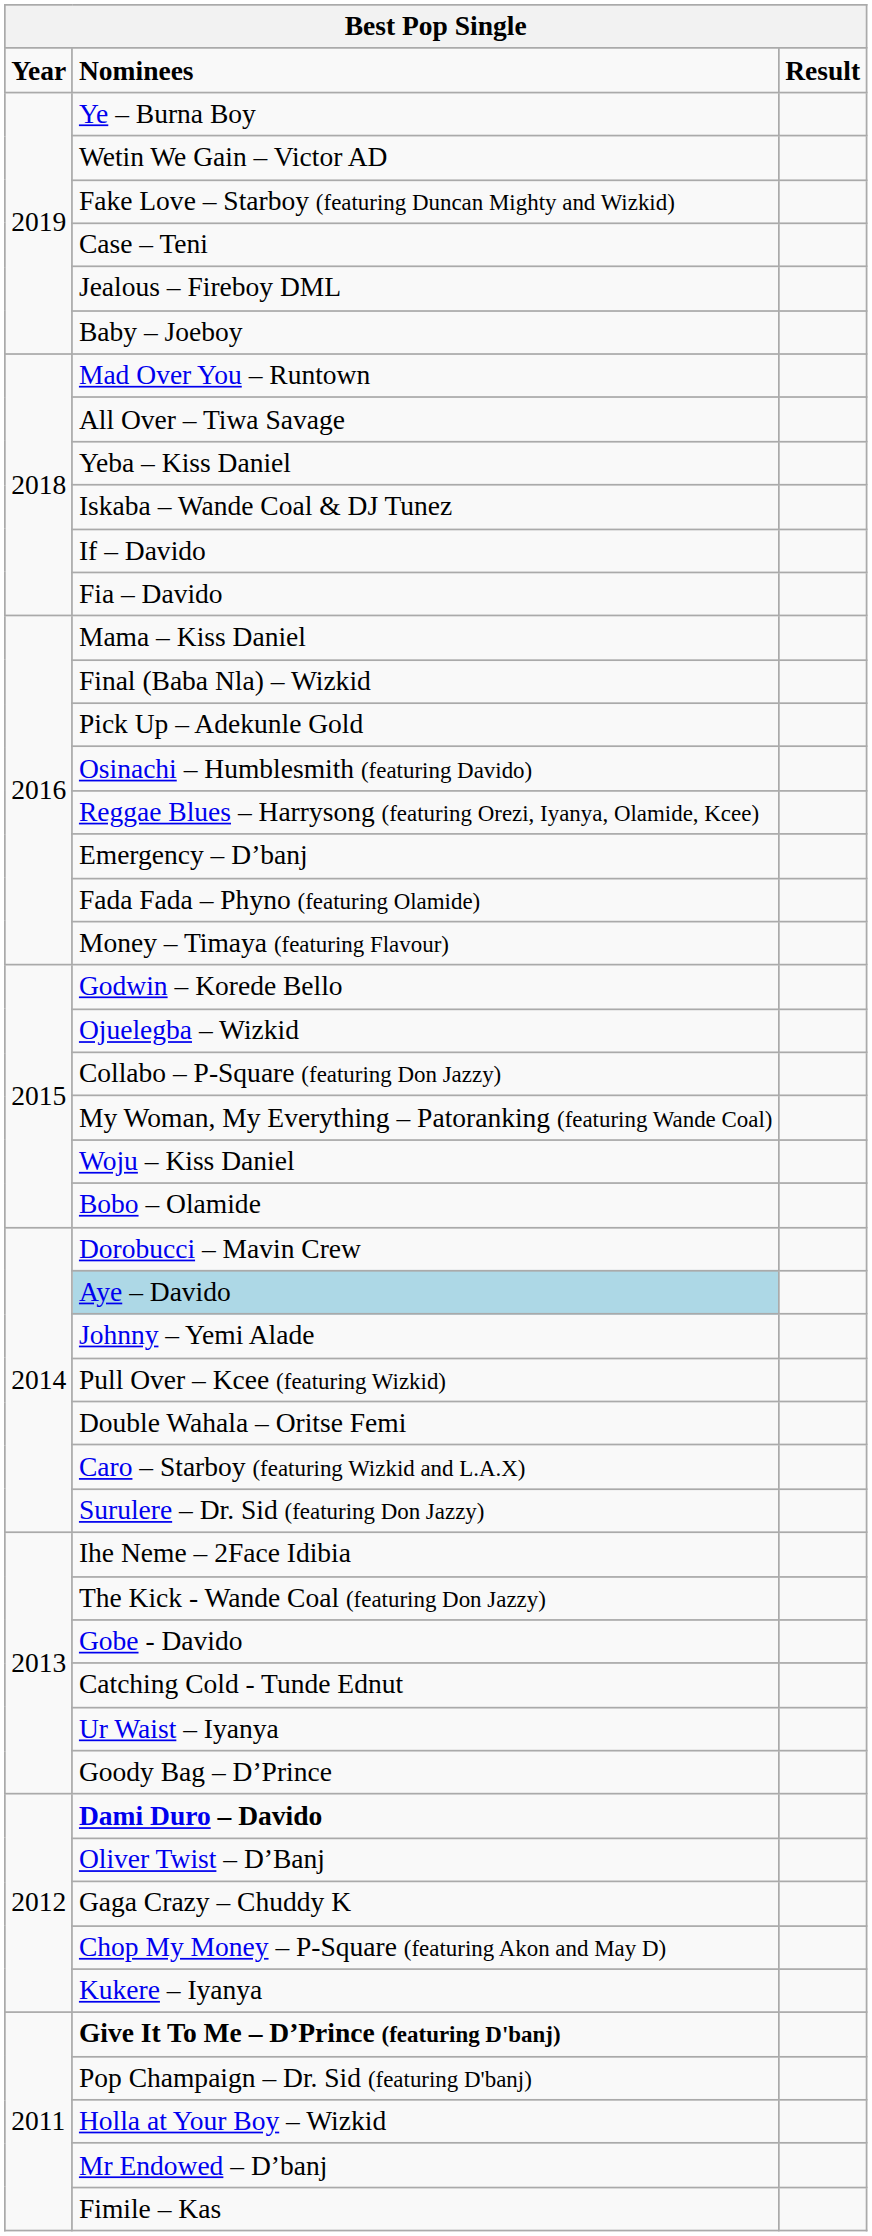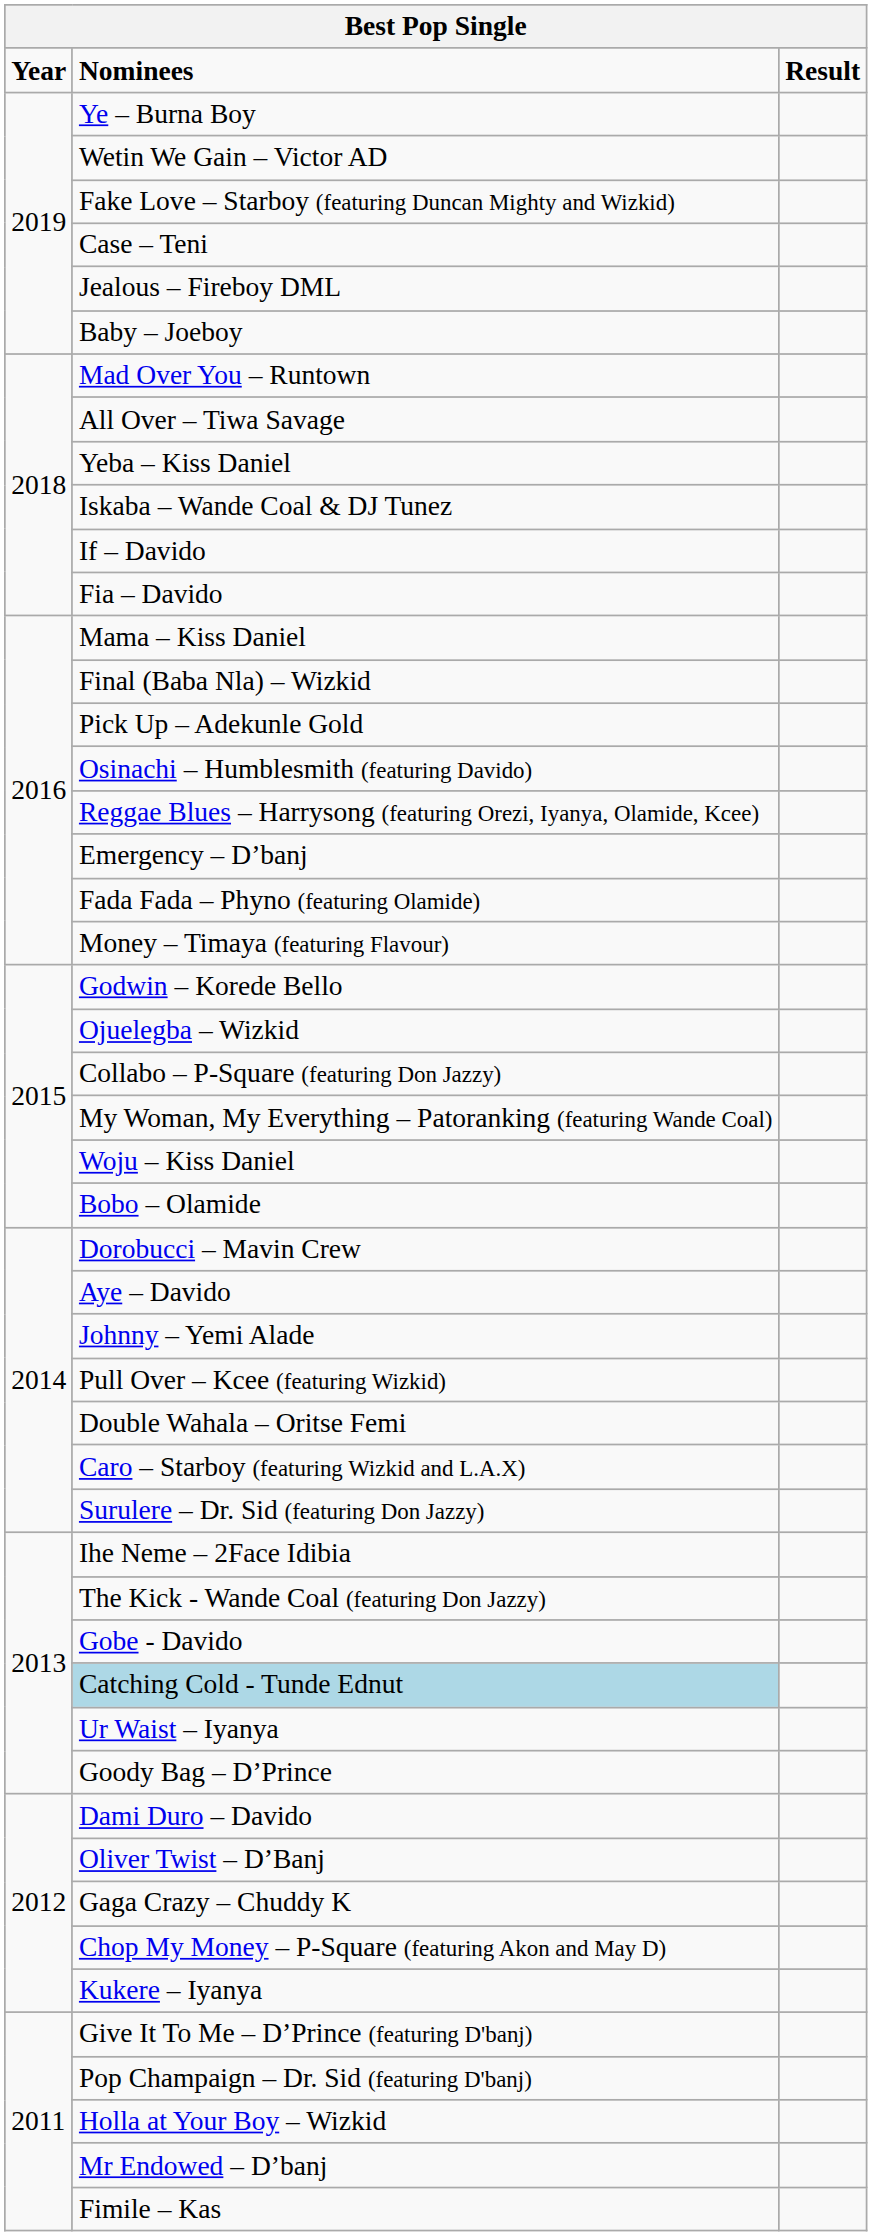(155, 1292) lightblue background -> (155, 1292) no background
(241, 1684) no background -> (241, 1684) lightblue background
(201, 1815) bold -> (195, 1815) normal
(320, 2033) bold -> (306, 2033) normal
